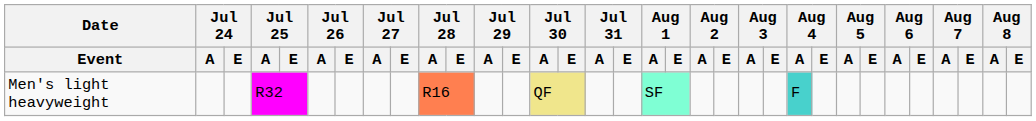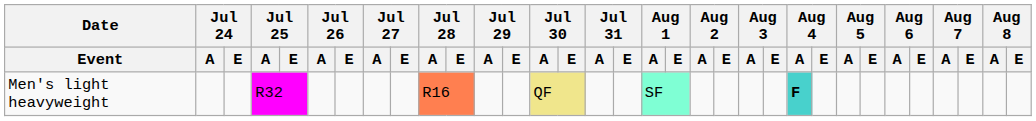(796, 94) normal -> (796, 94) bold
